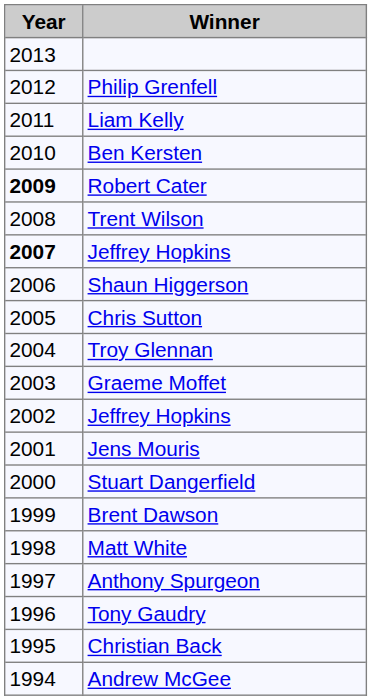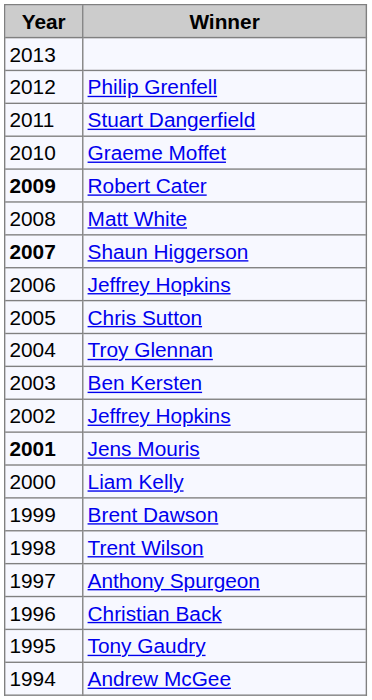(136, 120) Liam Kelly -> (171, 120) Stuart Dangerfield
(145, 153) Ben Kersten -> (157, 153) Graeme Moffet
(146, 218) Trent Wilson -> (137, 218) Matt White
(159, 251) Jeffrey Hopkins -> (168, 251) Shaun Higgerson
(168, 284) Shaun Higgerson -> (159, 284) Jeffrey Hopkins
(157, 383) Graeme Moffet -> (145, 383) Ben Kersten
(33, 449) normal -> (33, 449) bold
(171, 481) Stuart Dangerfield -> (136, 481) Liam Kelly
(137, 547) Matt White -> (146, 547) Trent Wilson
(147, 613) Tony Gaudry -> (155, 613) Christian Back
(155, 646) Christian Back -> (147, 646) Tony Gaudry
